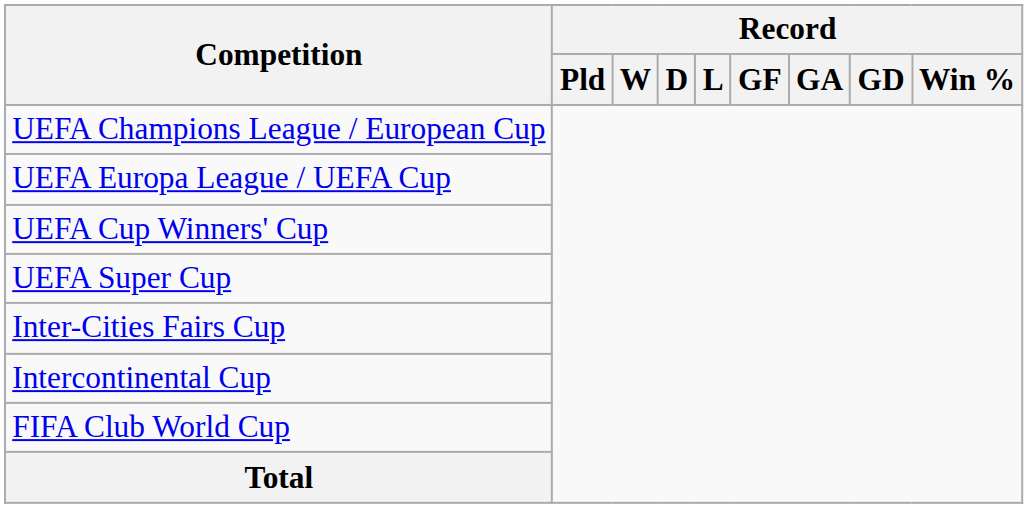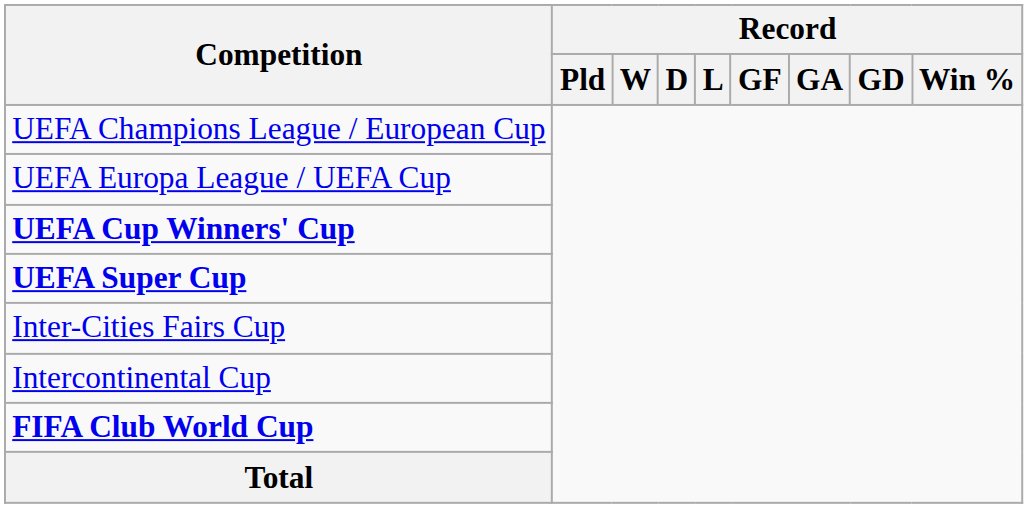(170, 228) normal -> (183, 228) bold
(122, 278) normal -> (129, 278) bold
(151, 427) normal -> (163, 427) bold
